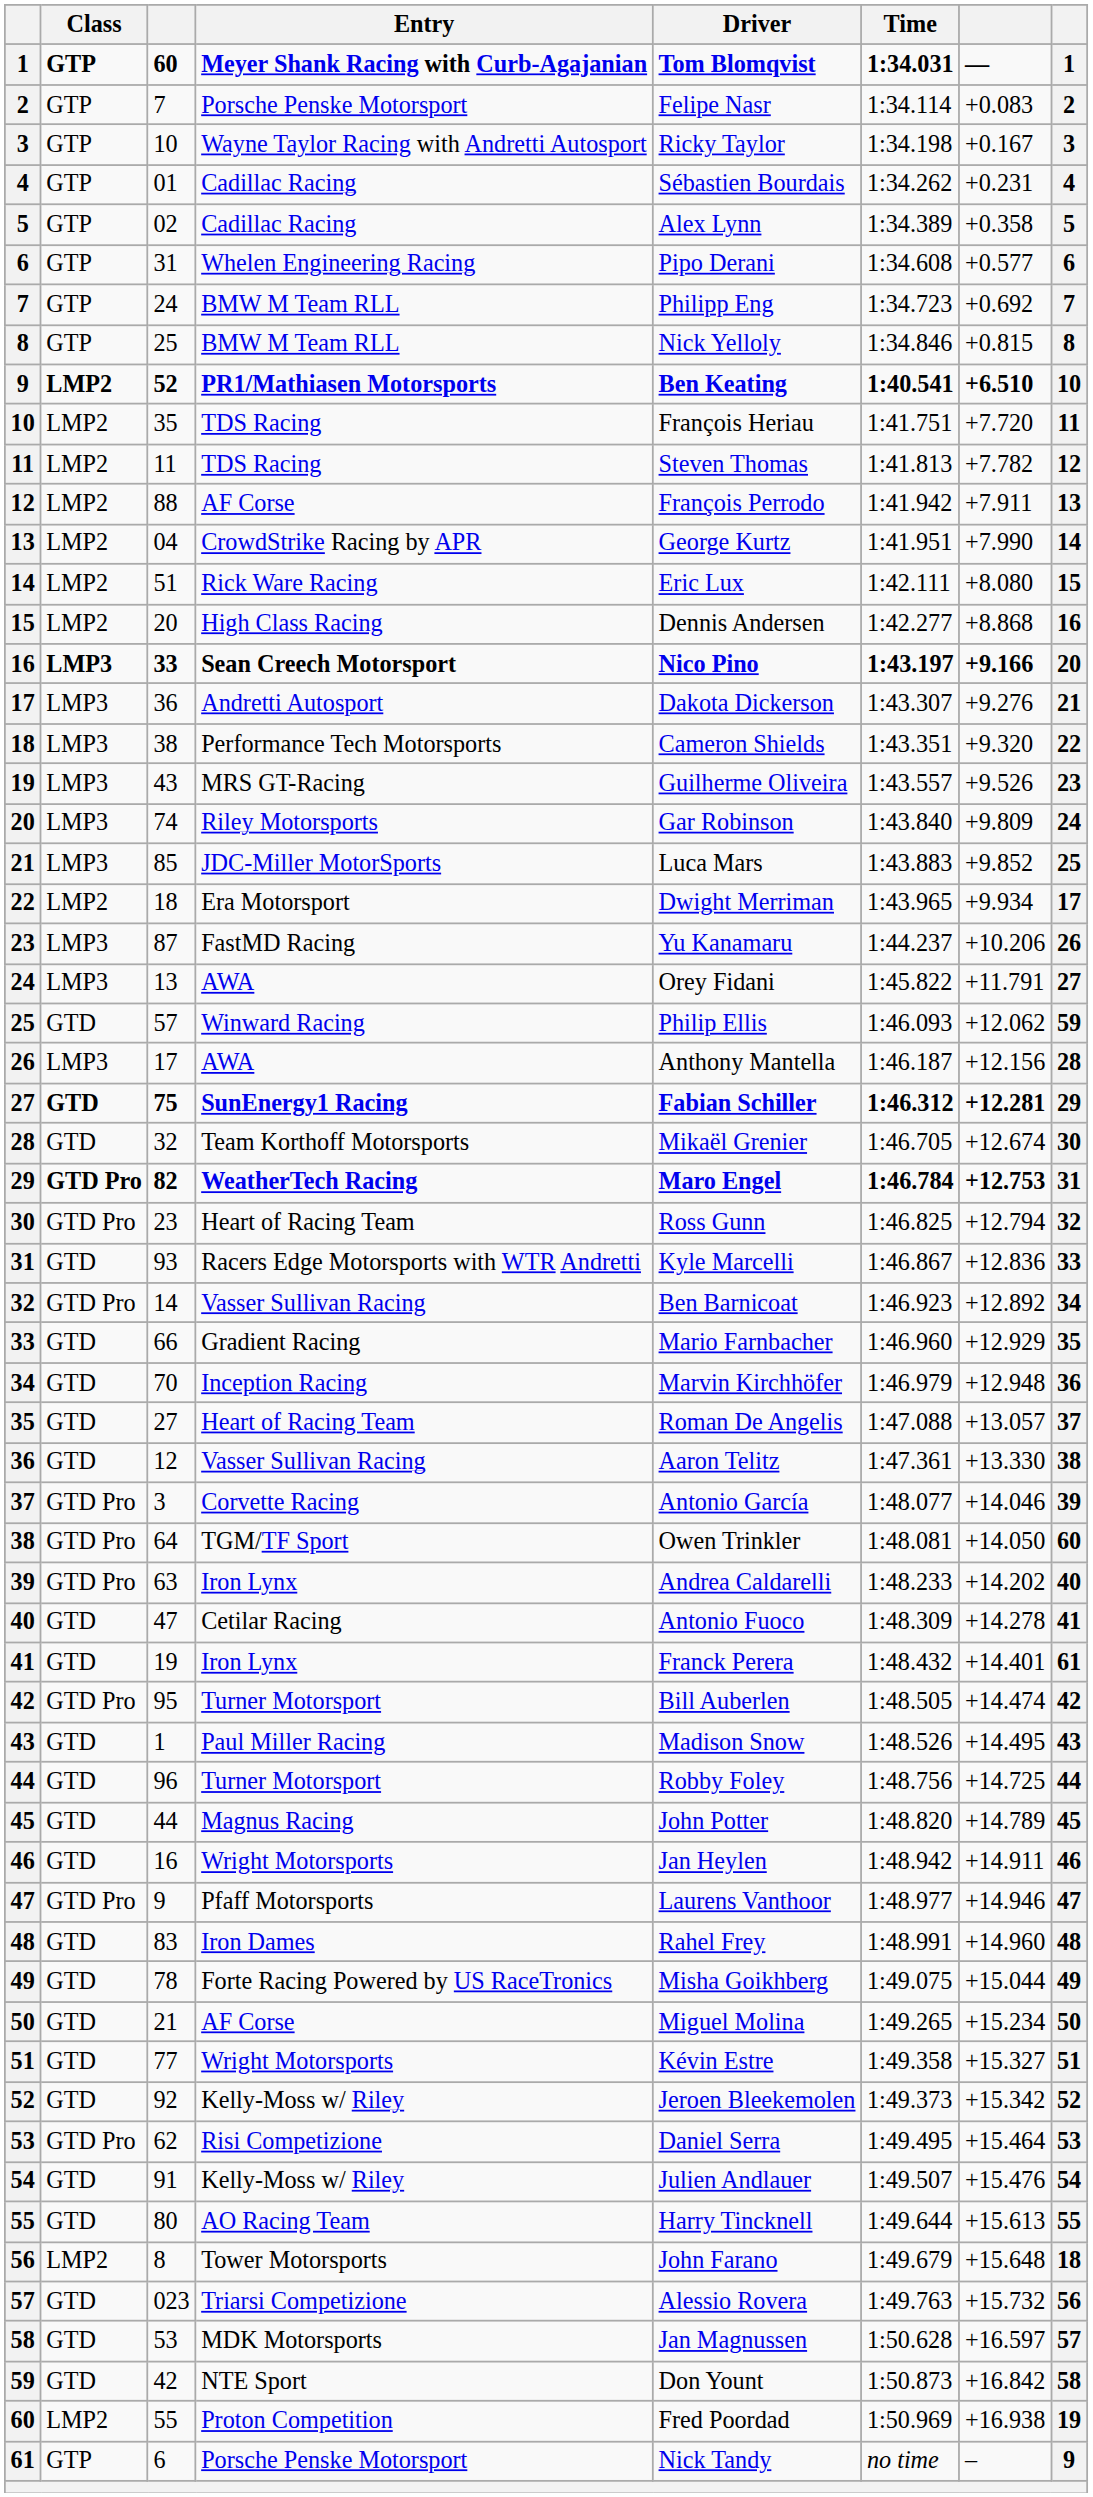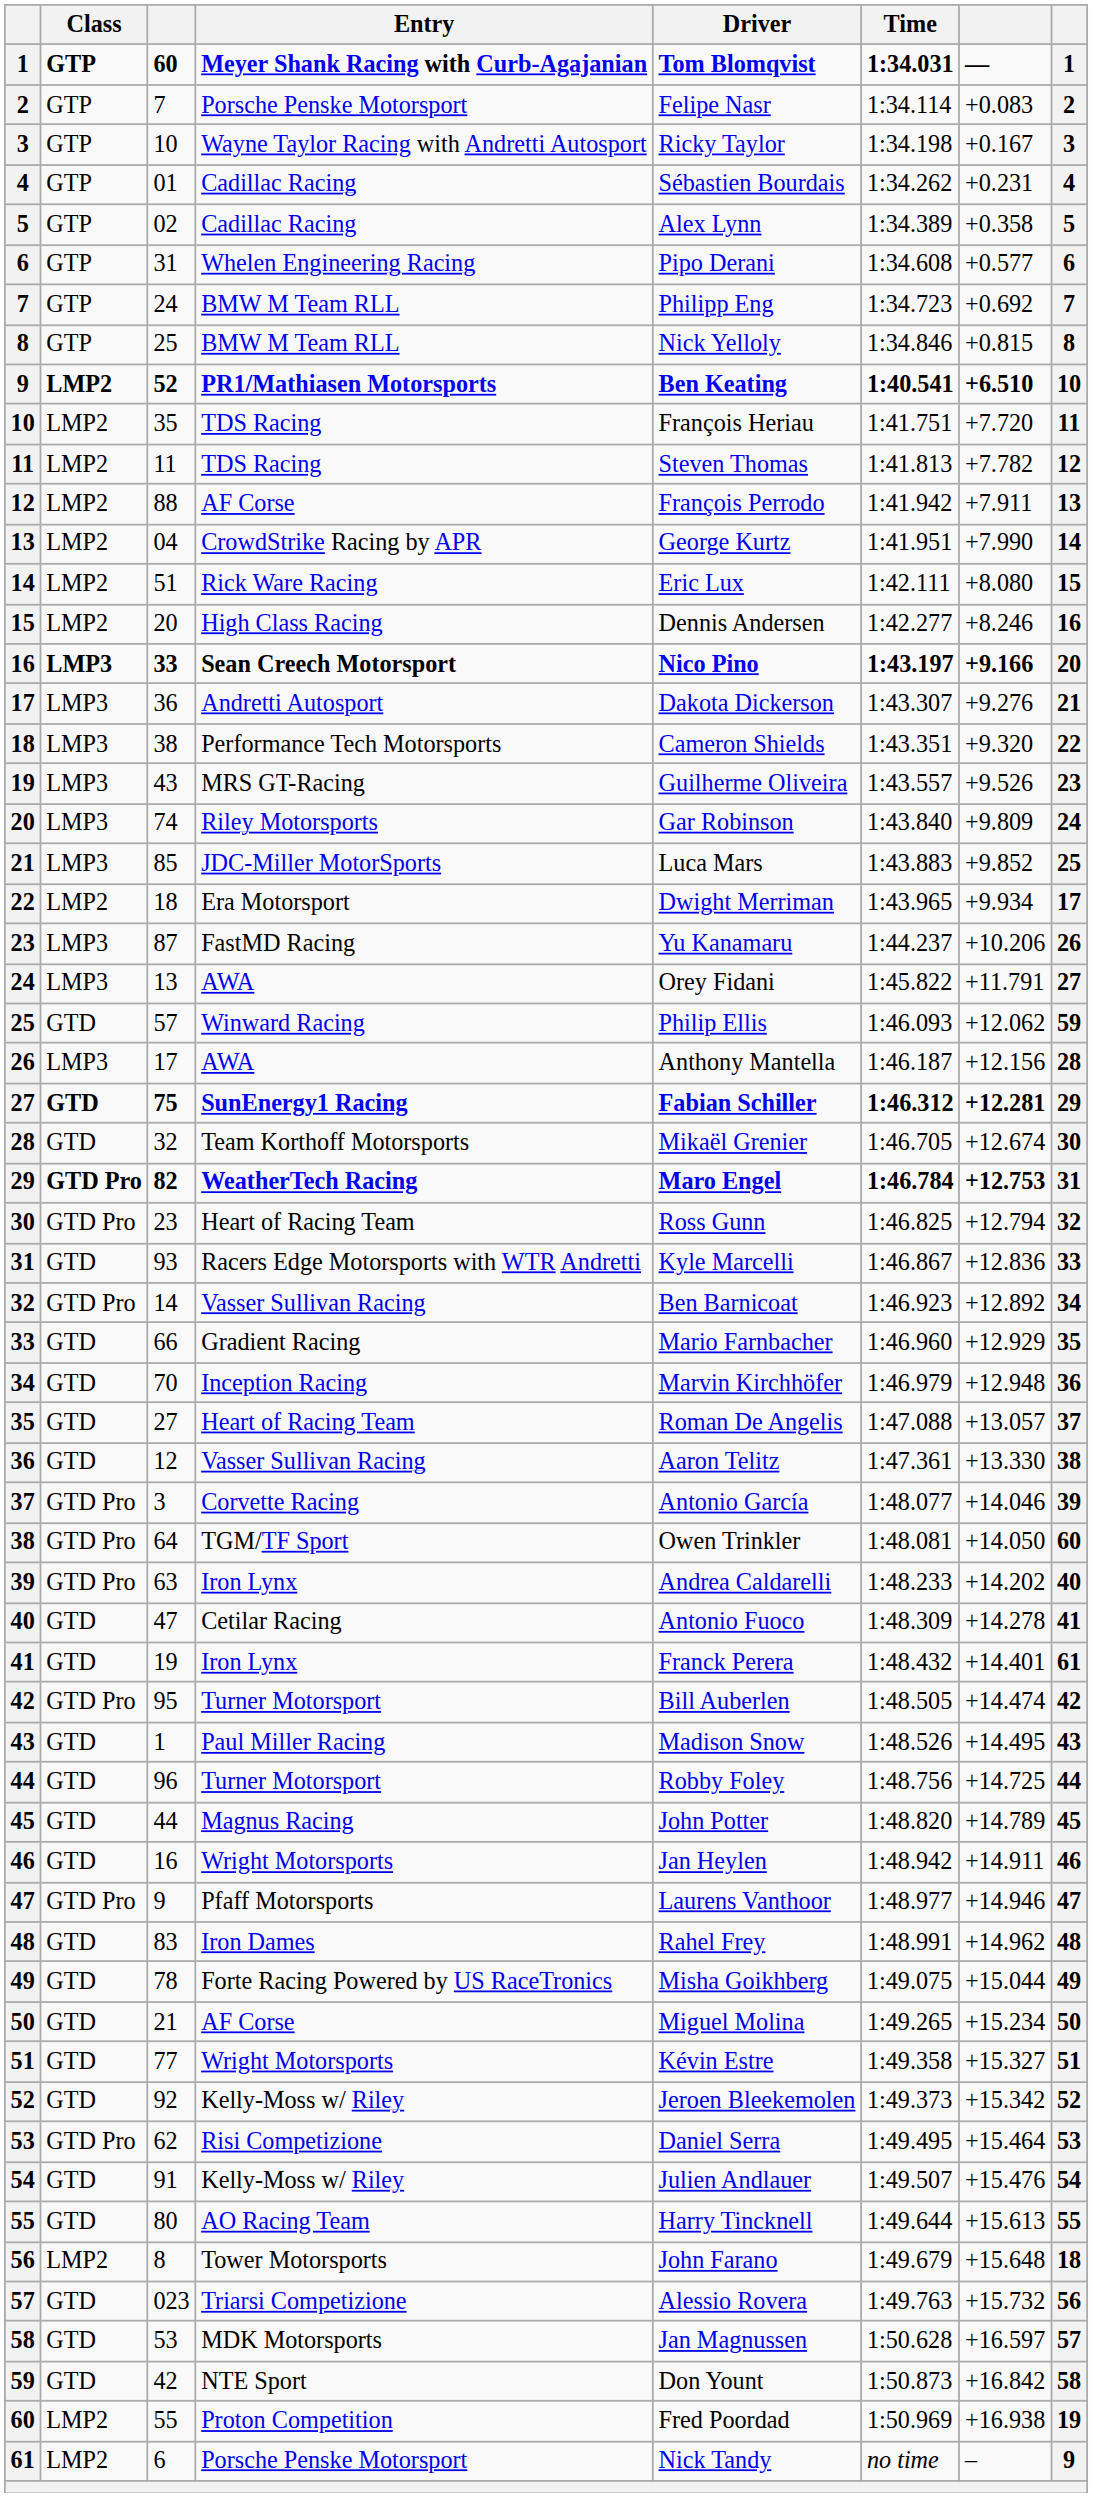(999, 623) +8.868 -> (999, 623) +8.246
(1005, 1941) +14.960 -> (1005, 1941) +14.962
(69, 2460) GTP -> (77, 2460) LMP2
